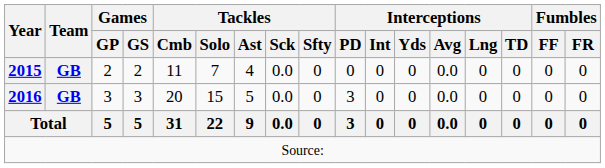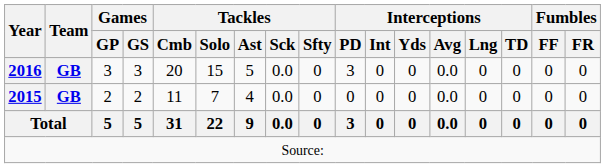rows swapped: (25, 70) <-> (25, 96)
